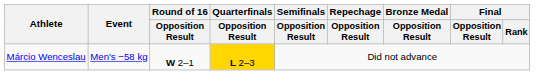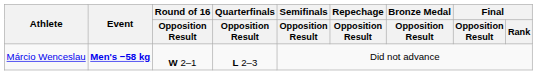(119, 57) normal -> (120, 57) bold
(242, 63) gold background -> (245, 63) no background
